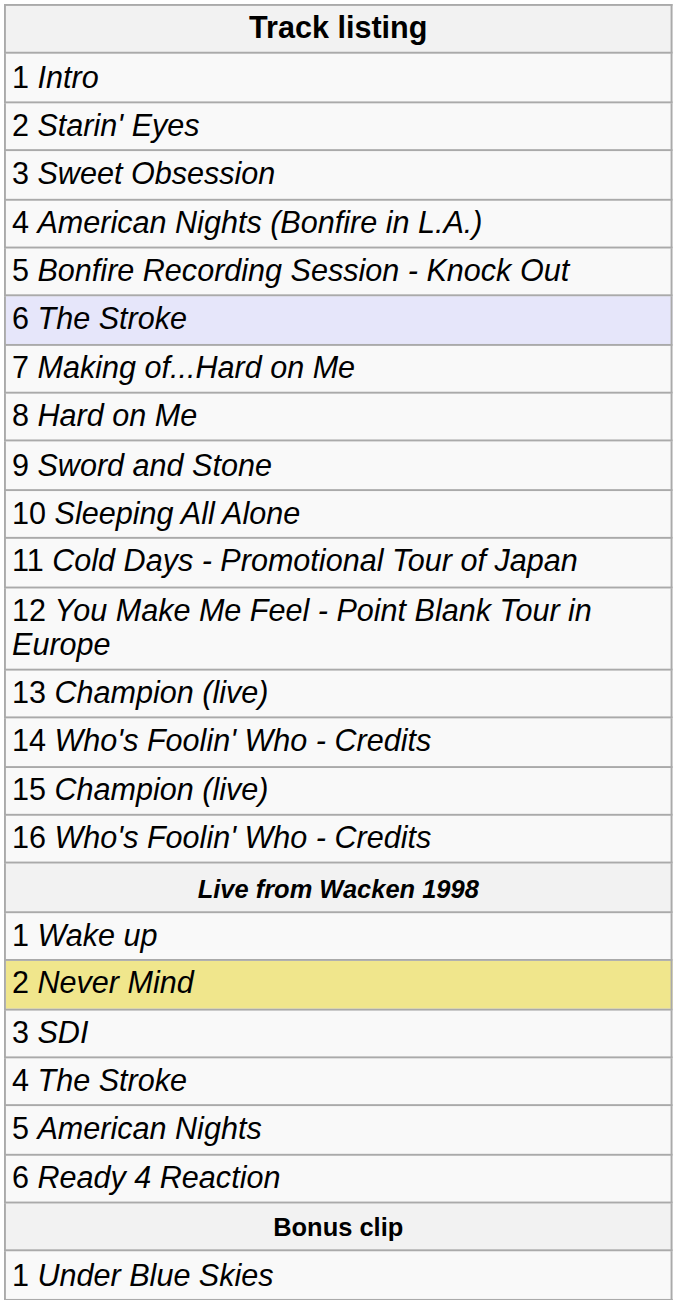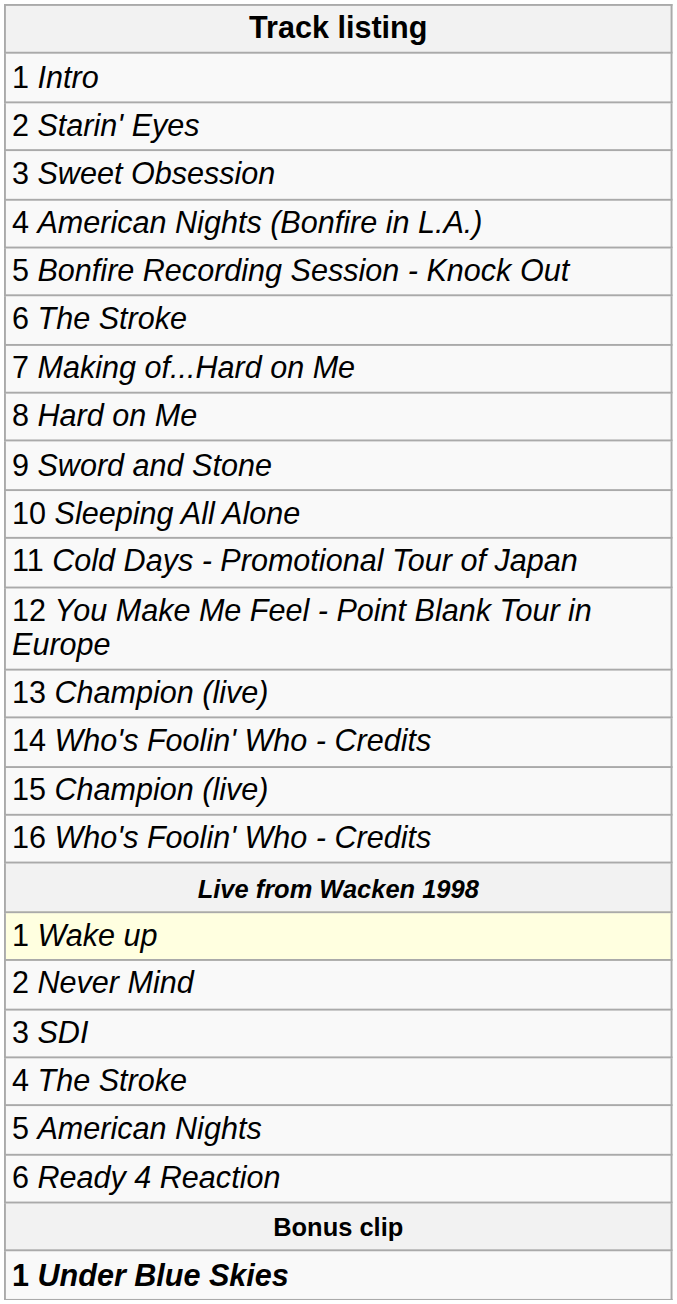(99, 319) lavender background -> (99, 319) no background
(85, 935) no background -> (85, 935) lightyellow background
(103, 983) khaki background -> (103, 983) no background
(143, 1274) normal -> (150, 1274) bold
